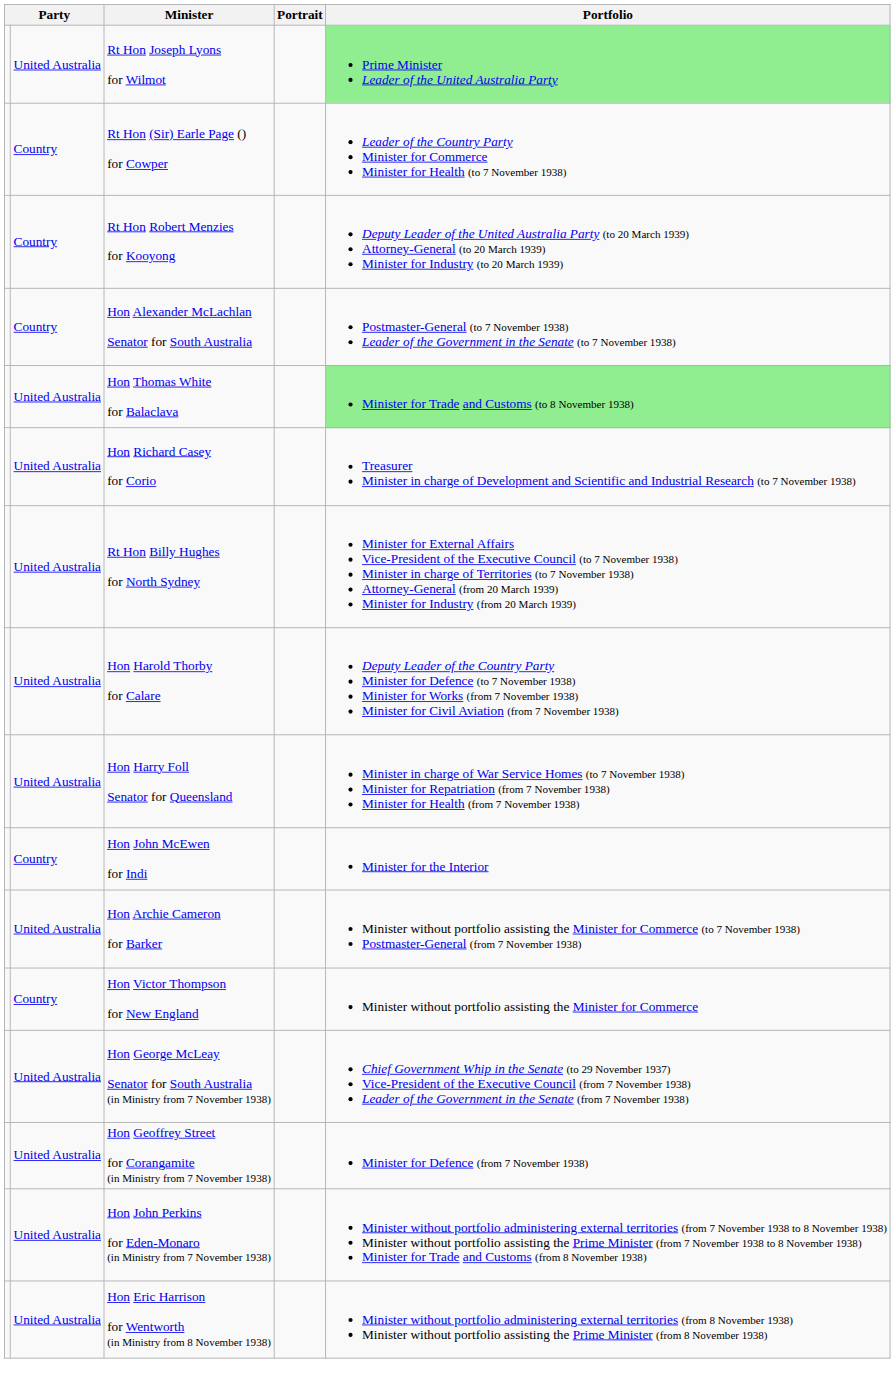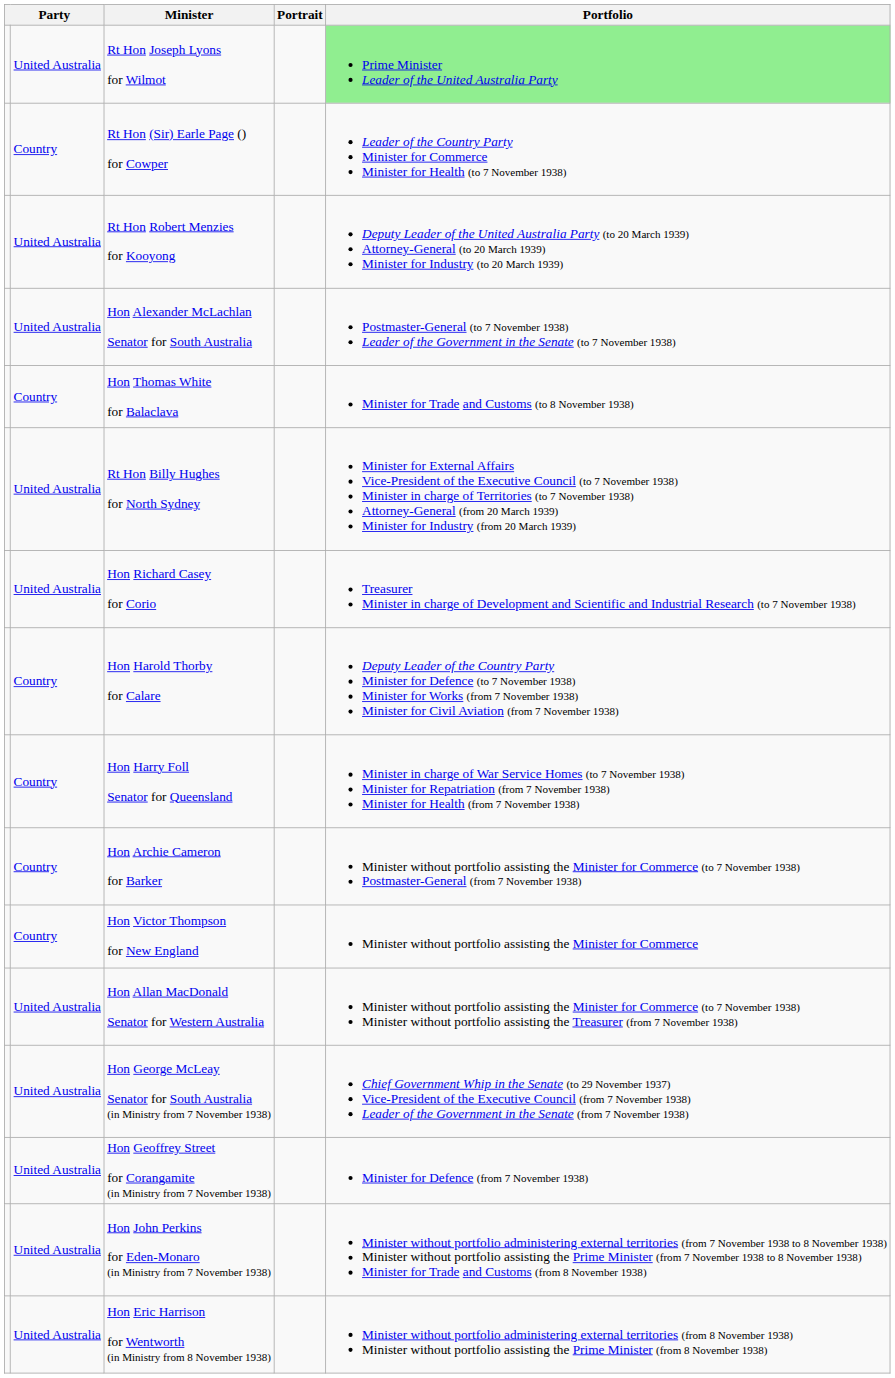(35, 241) Country -> (57, 241) United Australia
(35, 326) Country -> (57, 326) United Australia
(57, 396) United Australia -> (35, 396) Country
(608, 404) lightgreen background -> (608, 404) no background
rows swapped: (159, 466) <-> (163, 566)
(57, 681) United Australia -> (35, 681) Country
(57, 781) United Australia -> (35, 781) Country
- row: (158, 858)
(57, 928) United Australia -> (35, 866) Country
+ row: (186, 1006)
